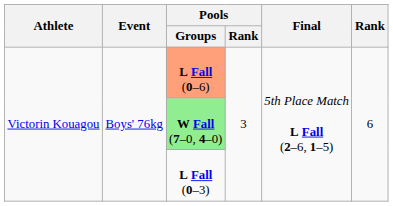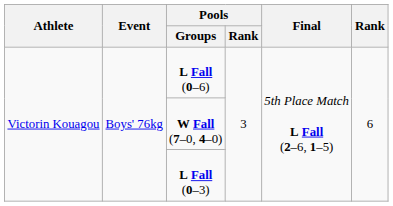(196, 80) lightsalmon background -> (196, 80) no background
(196, 131) lightgreen background -> (196, 131) no background
